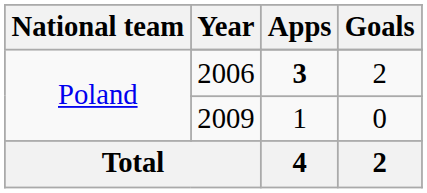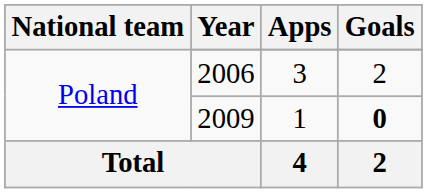(300, 72) bold -> (300, 72) normal
(380, 118) normal -> (380, 118) bold
